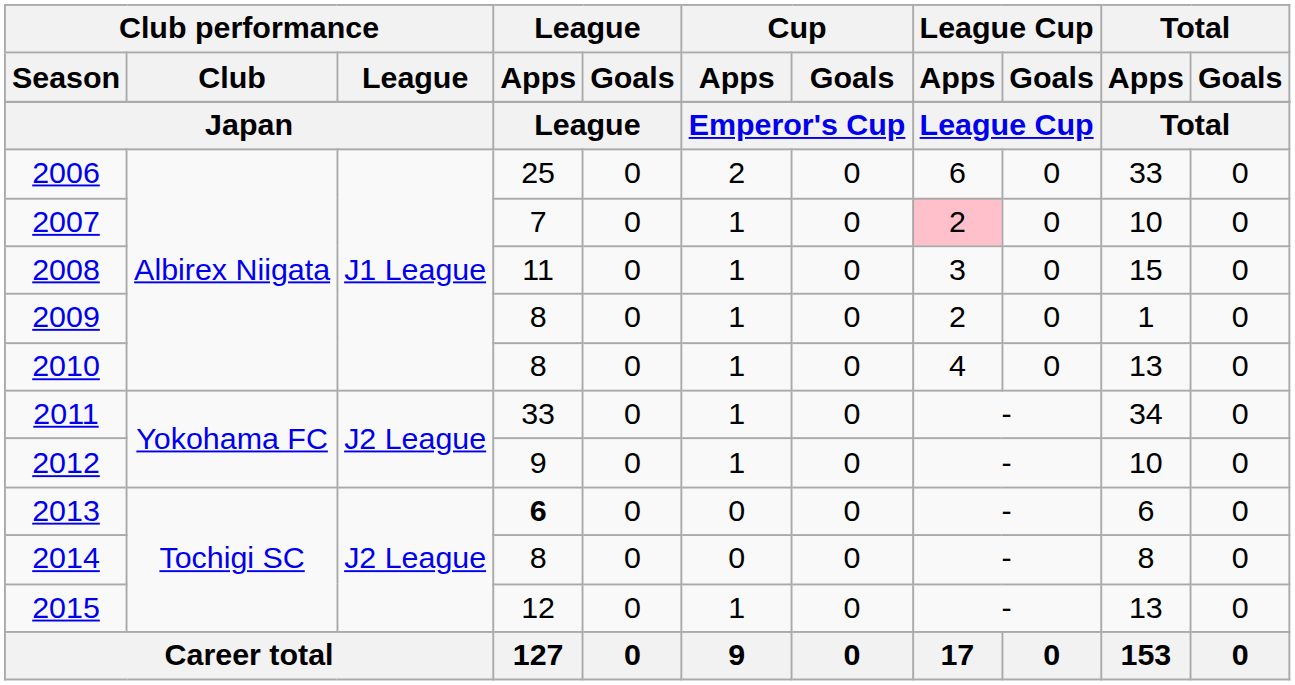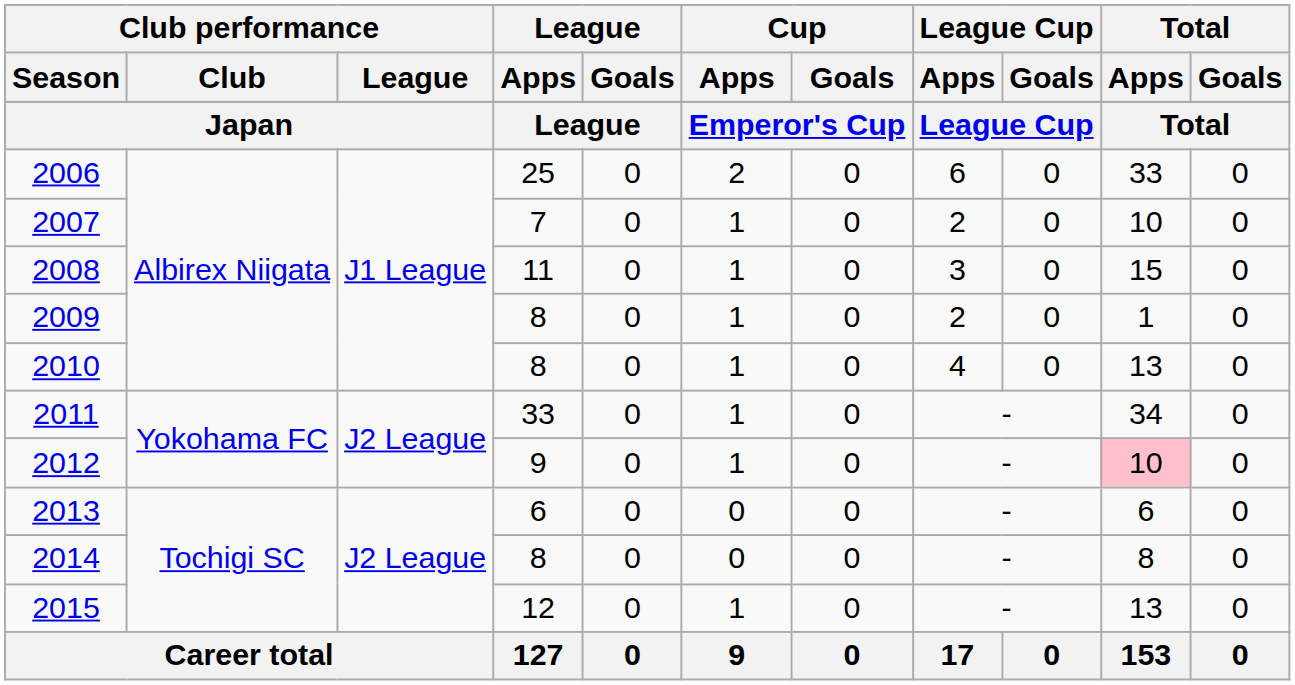(957, 221) pink background -> (957, 221) no background
(1146, 462) no background -> (1146, 462) pink background
(538, 510) bold -> (538, 510) normal
